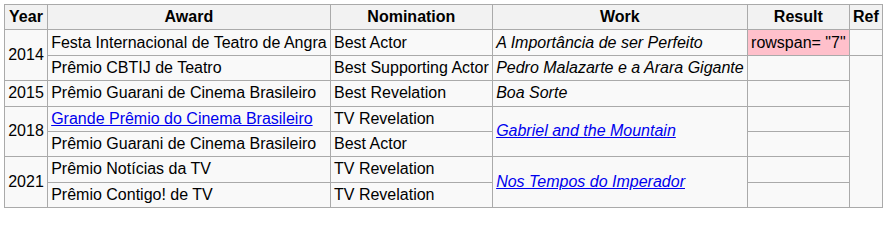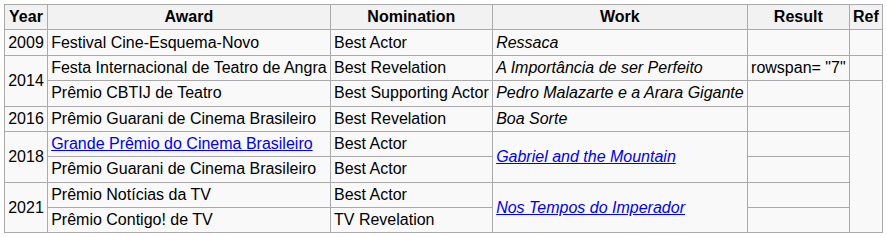+ row: (155, 42)
(370, 42) Best Actor -> (390, 67) Best Revelation
(798, 42) pink background -> (798, 67) no background
(26, 93) 2015 -> (26, 118) 2016
(384, 118) TV Revelation -> (370, 144) Best Actor
(384, 169) TV Revelation -> (370, 194) Best Actor
